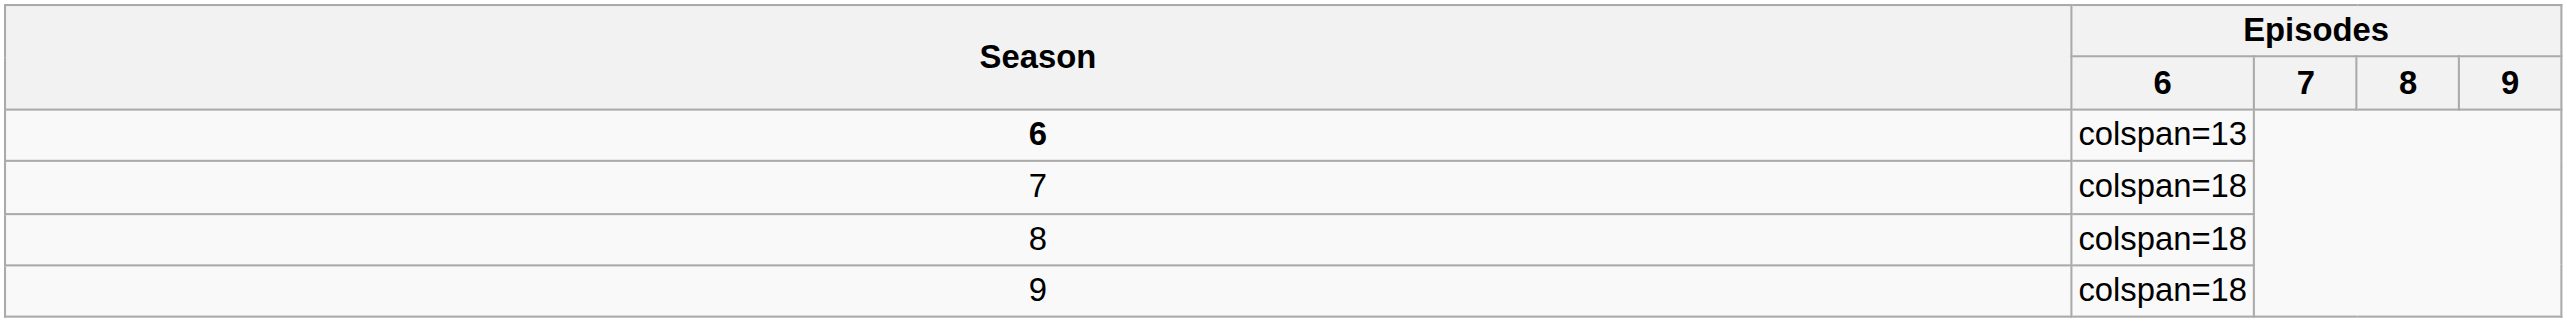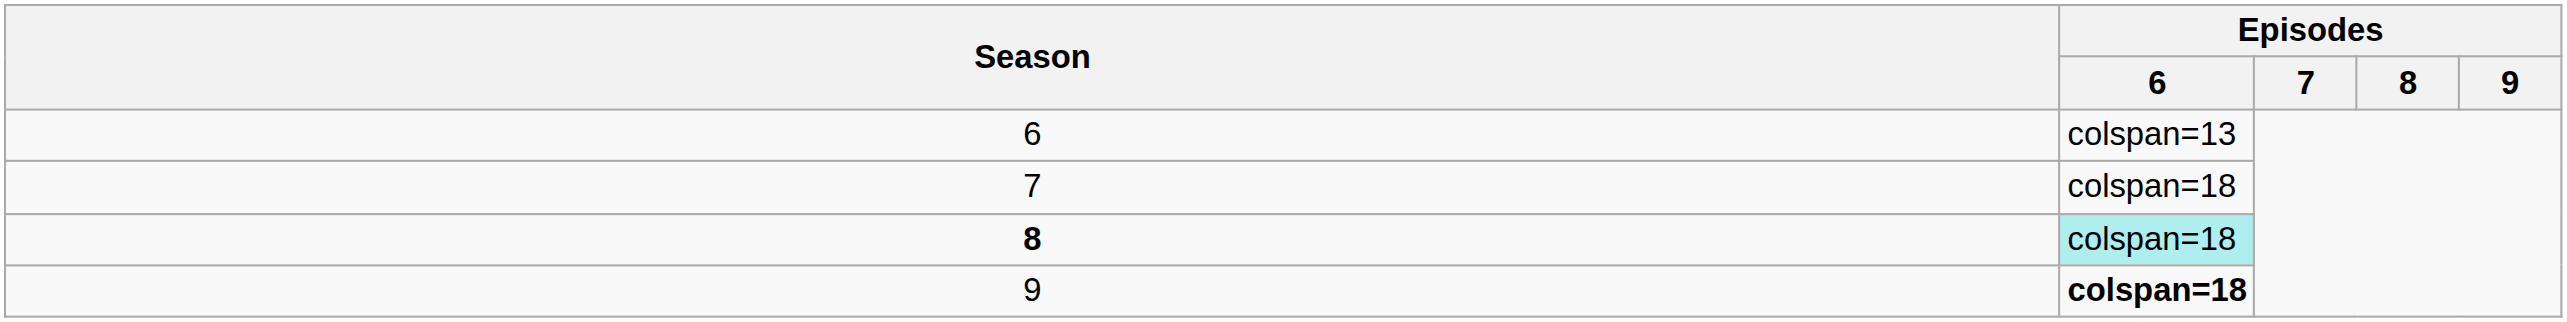(1038, 134) bold -> (1032, 134) normal
(1038, 238) normal -> (1032, 238) bold
(2163, 238) no background -> (2152, 238) paleturquoise background
(2163, 290) normal -> (2157, 290) bold
